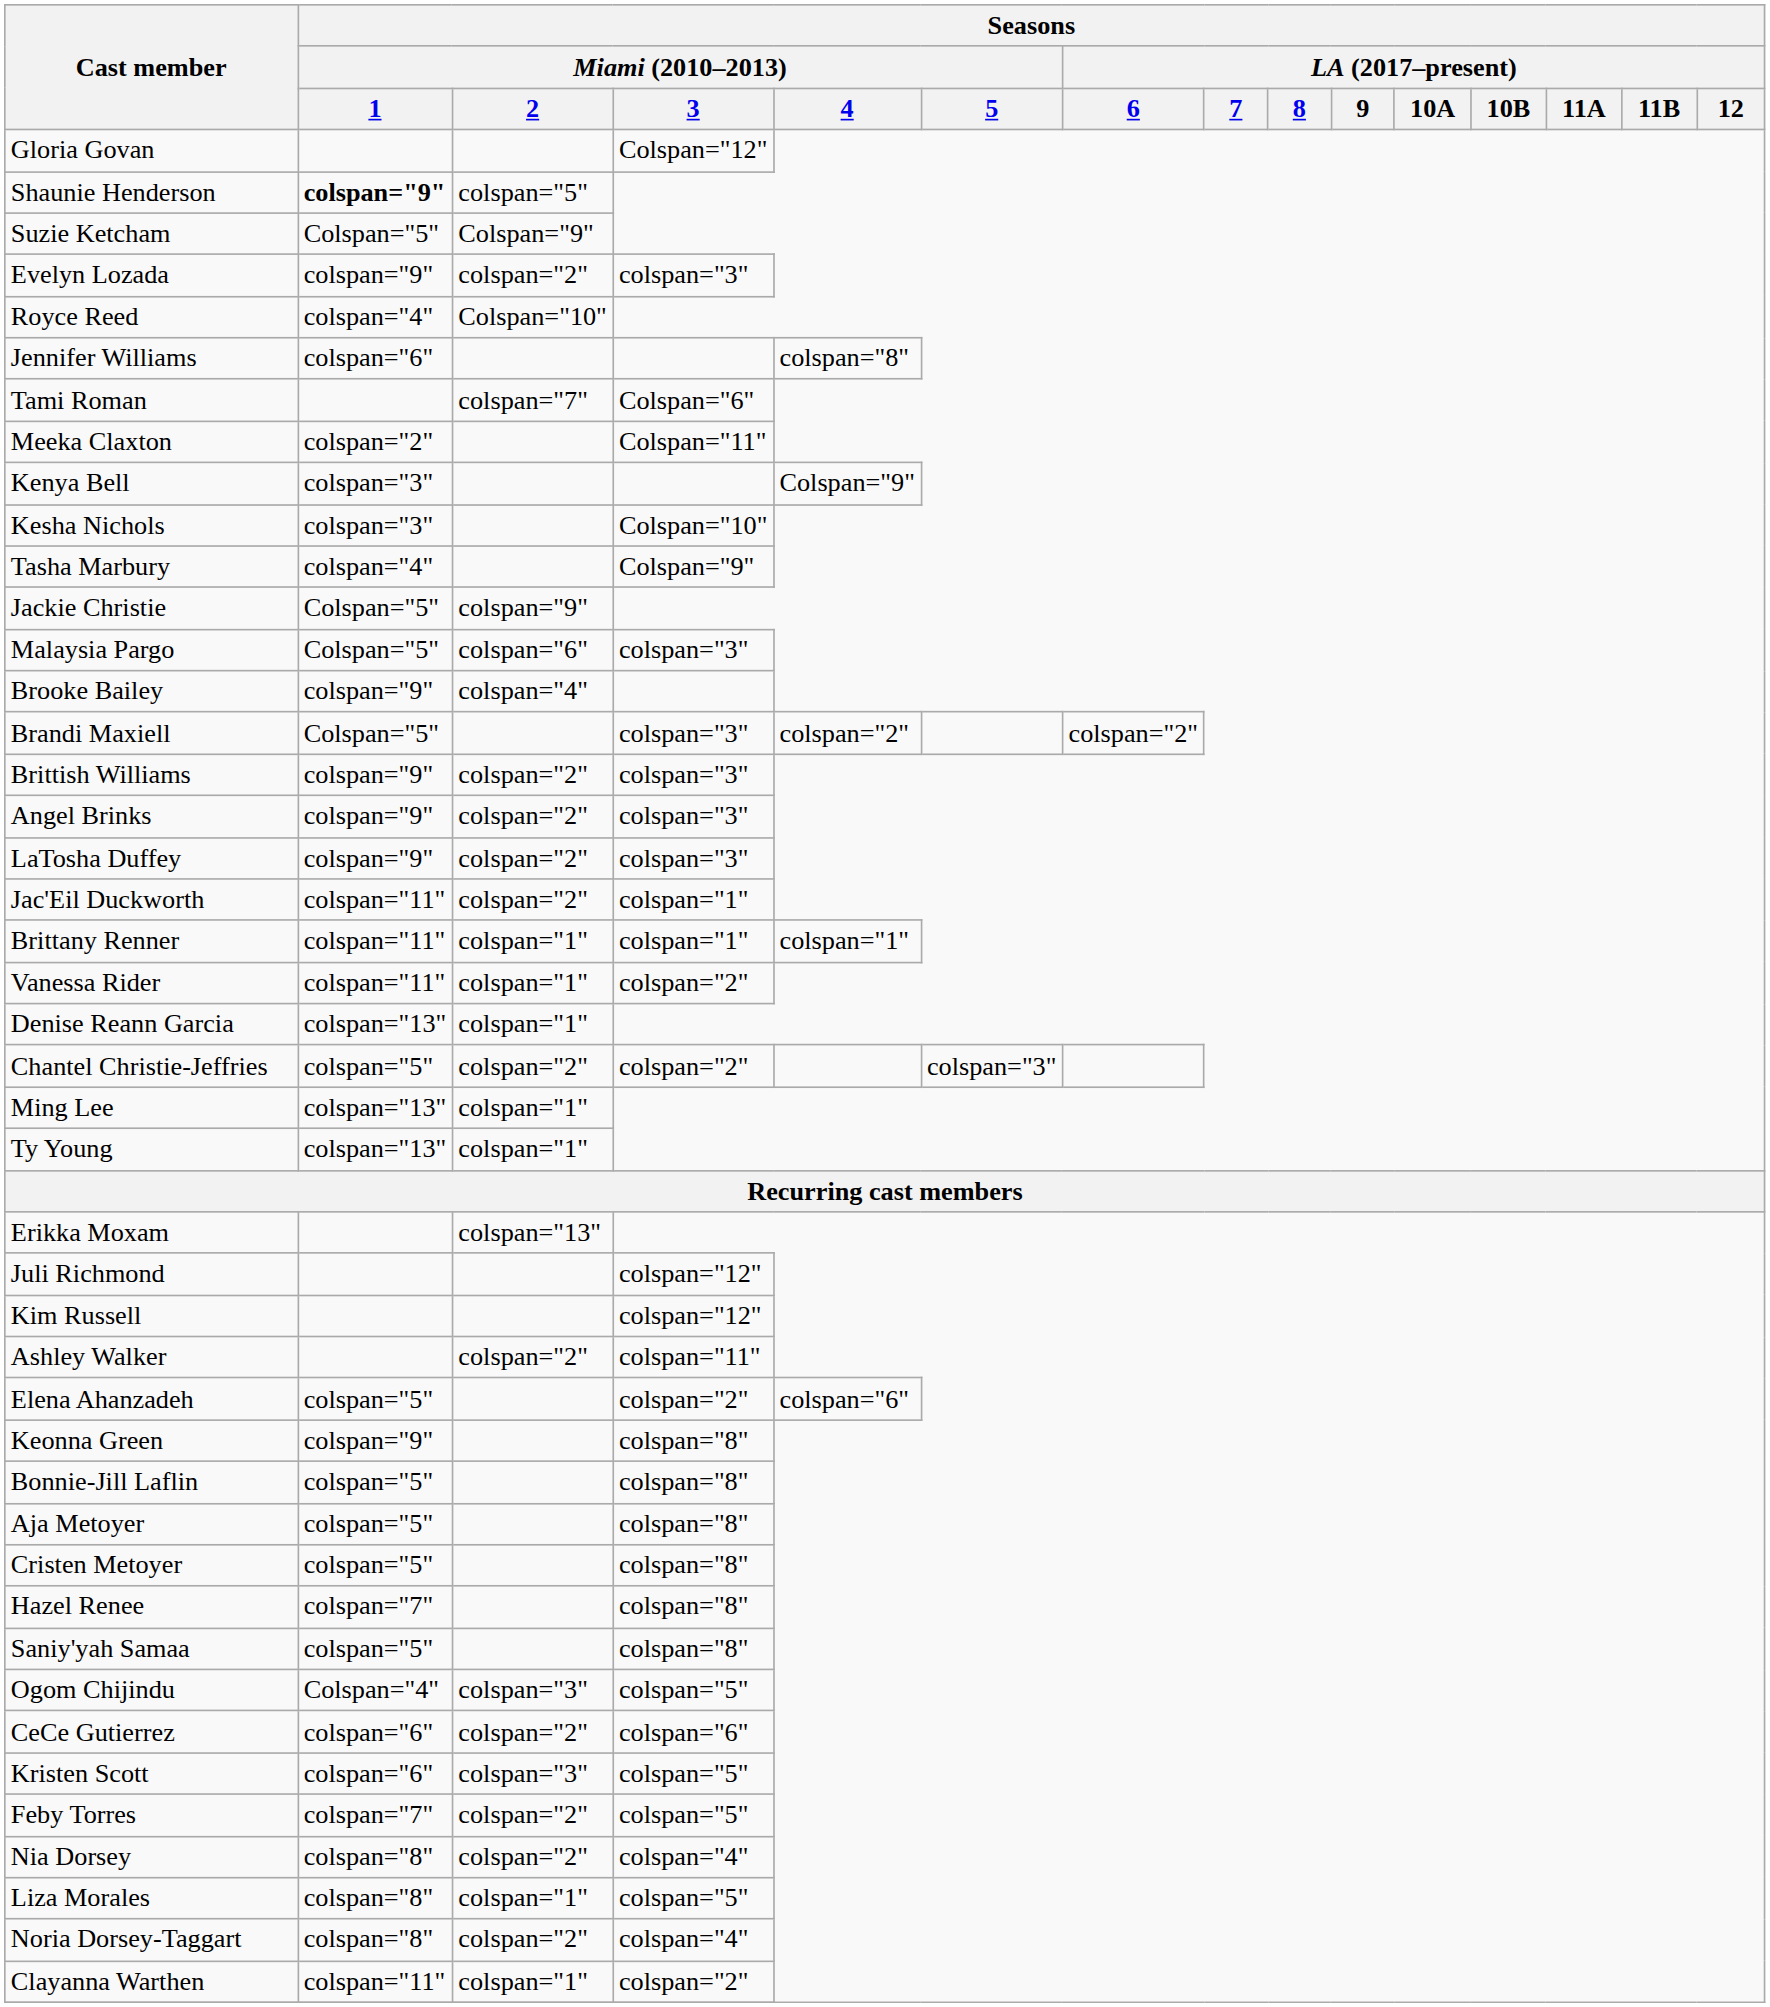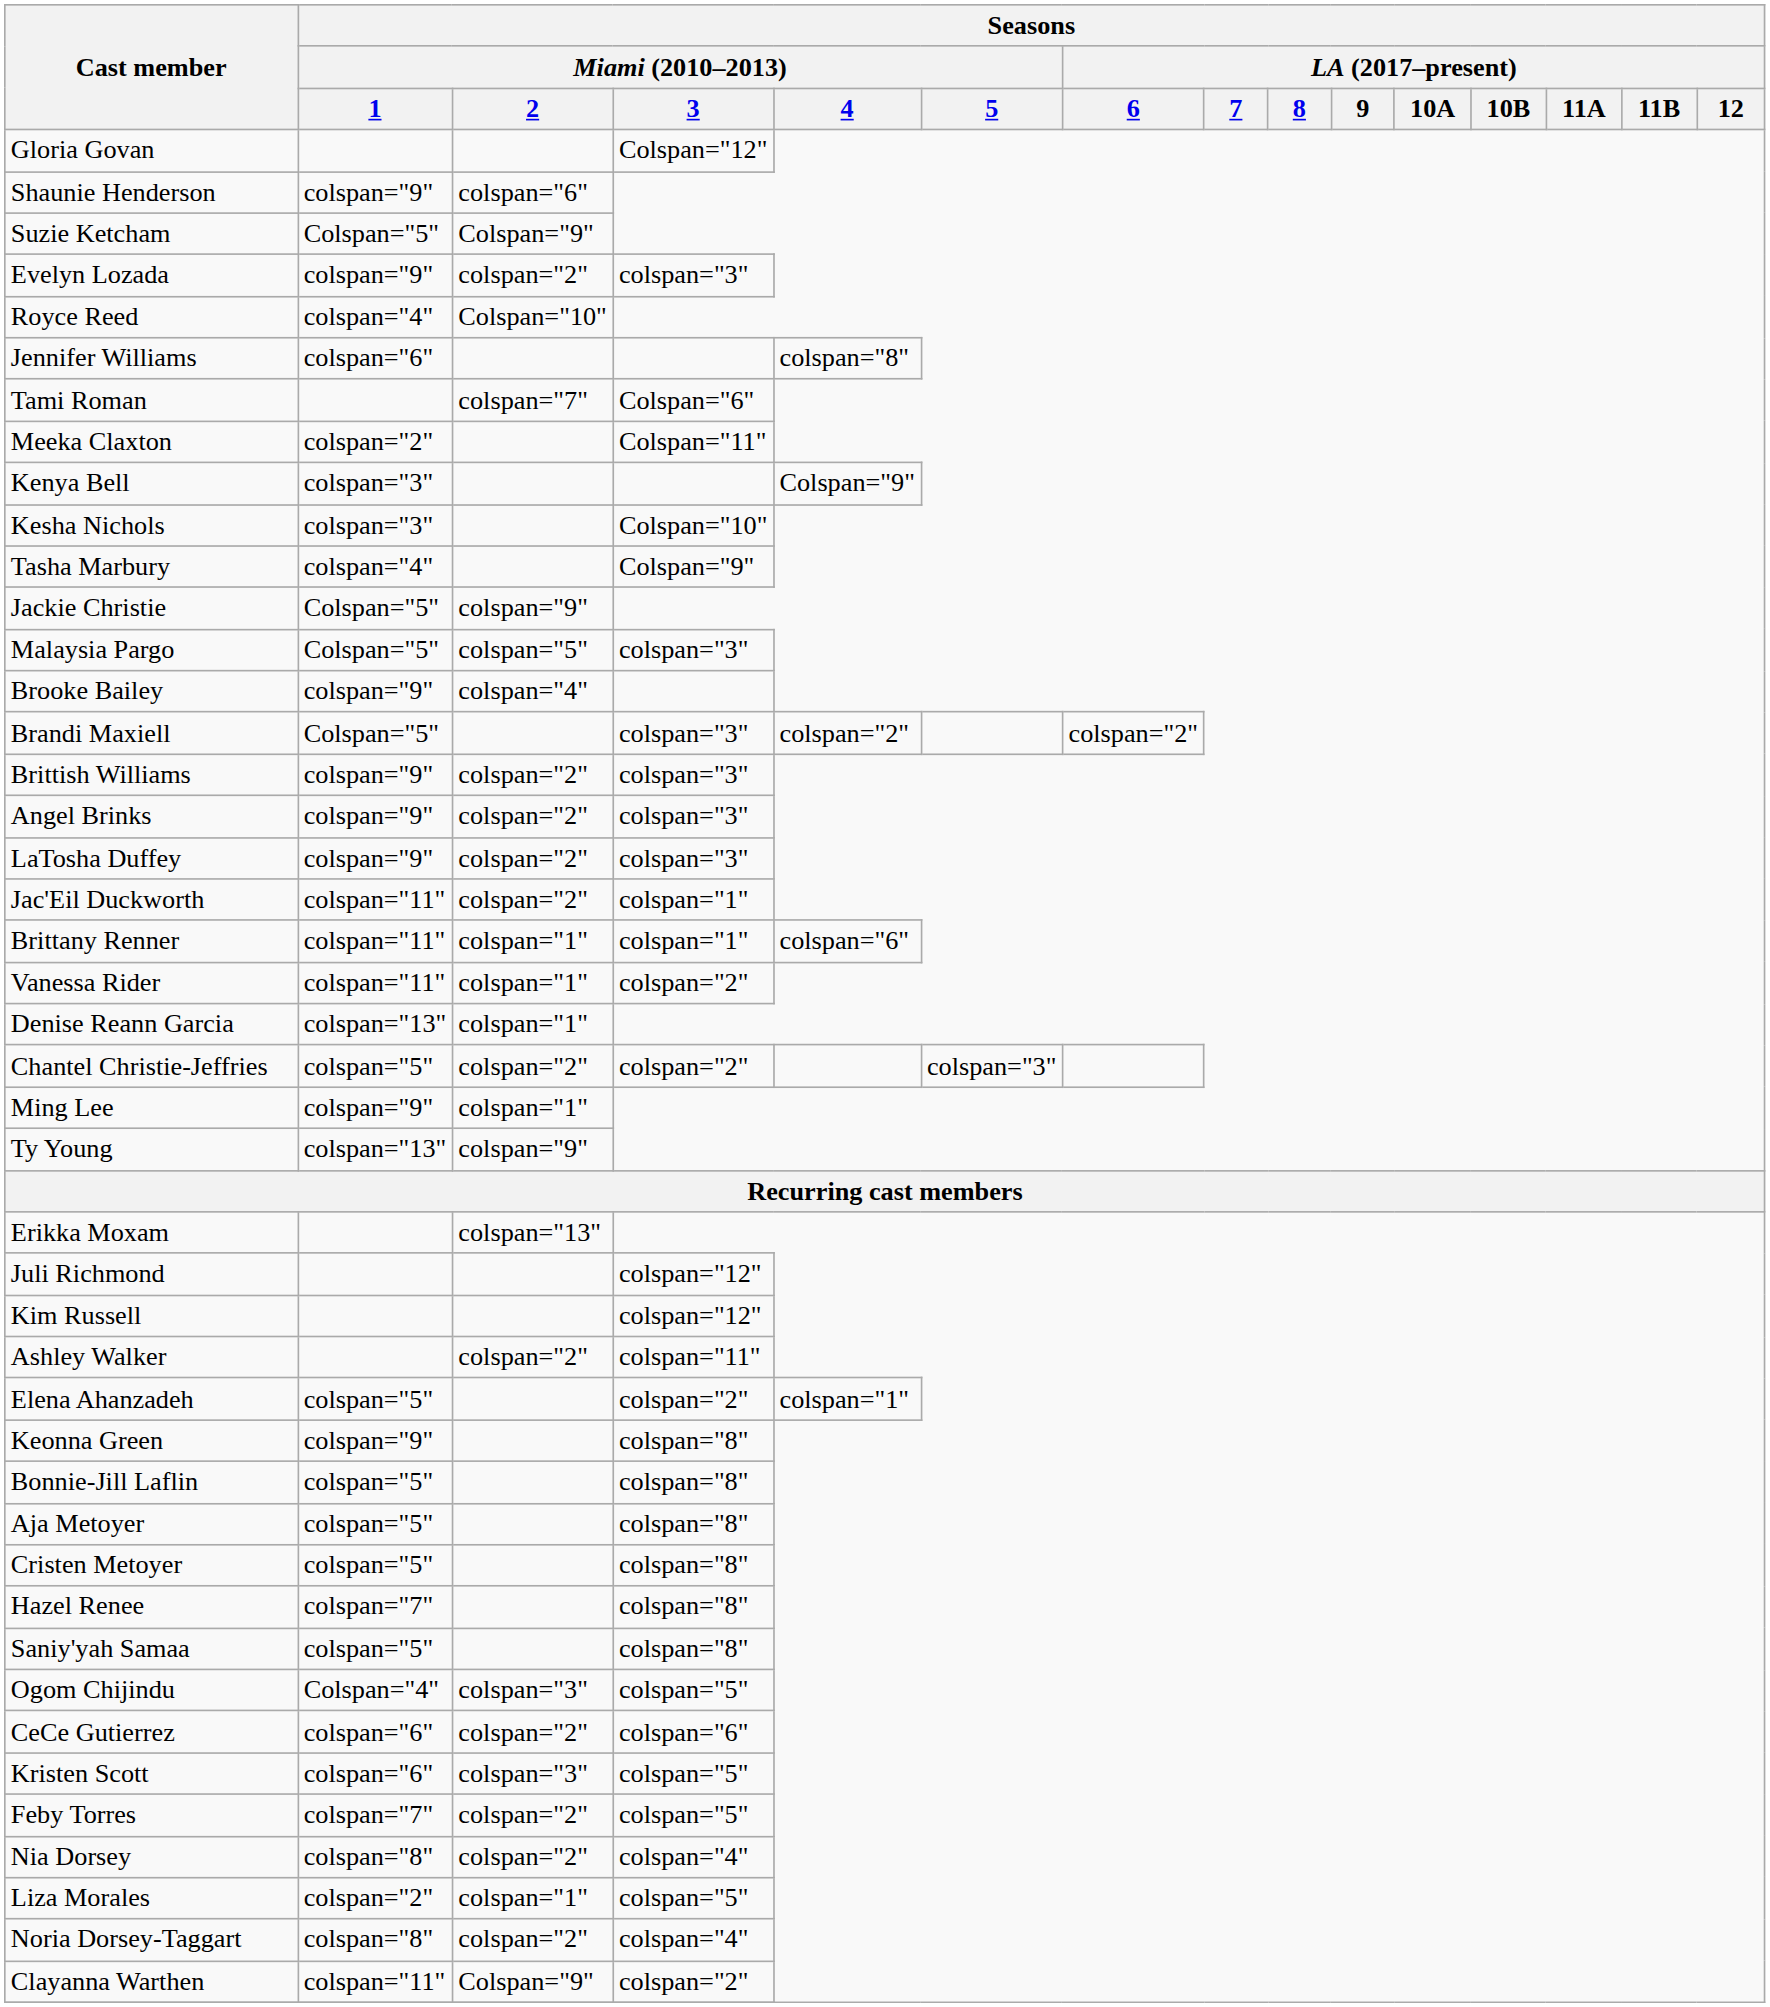(375, 191) bold -> (368, 191) normal
(523, 191) colspan="5" -> (523, 191) colspan="6"
(523, 649) colspan="6" -> (523, 649) colspan="5"
(844, 940) colspan="1" -> (844, 940) colspan="6"
(375, 1107) colspan="13" -> (368, 1107) colspan="9"
(523, 1148) colspan="1" -> (523, 1148) colspan="9"
(844, 1398) colspan="6" -> (844, 1398) colspan="1"
(368, 1897) colspan="8" -> (368, 1897) colspan="2"
(523, 1981) colspan="1" -> (526, 1981) Colspan="9"
